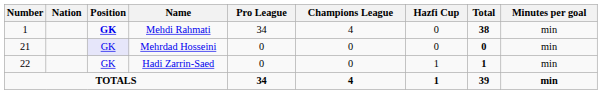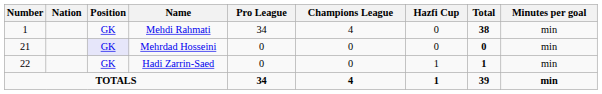(108, 30) bold -> (108, 30) normal
